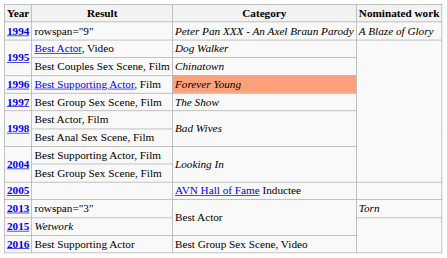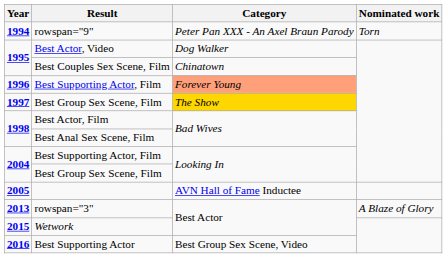(396, 31) A Blaze of Glory -> (369, 31) Torn
(197, 102) no background -> (197, 102) gold background
(369, 208) Torn -> (396, 208) A Blaze of Glory
